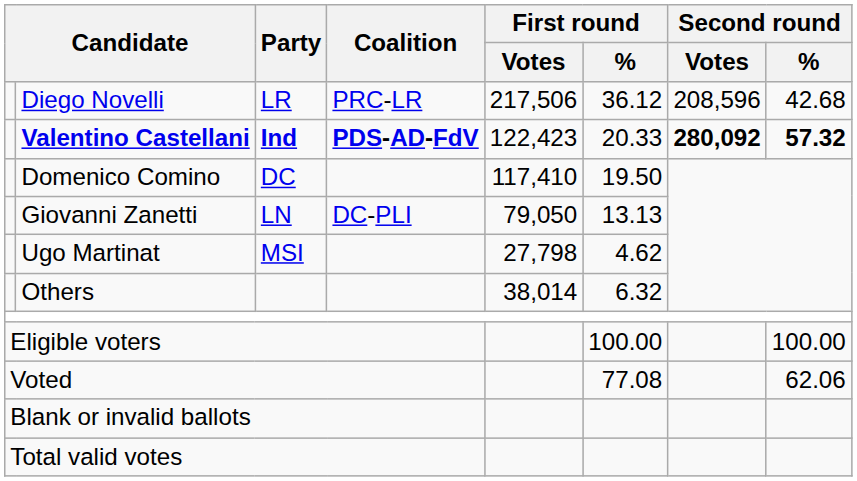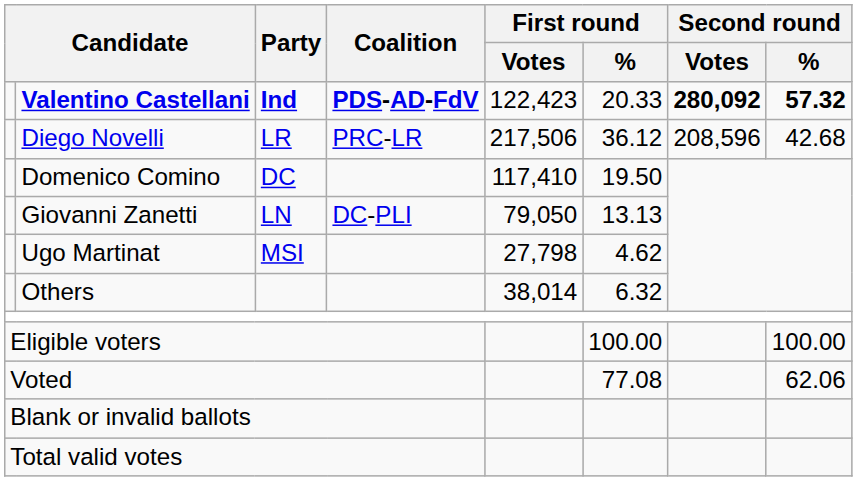rows swapped: (93, 100) <-> (136, 138)
